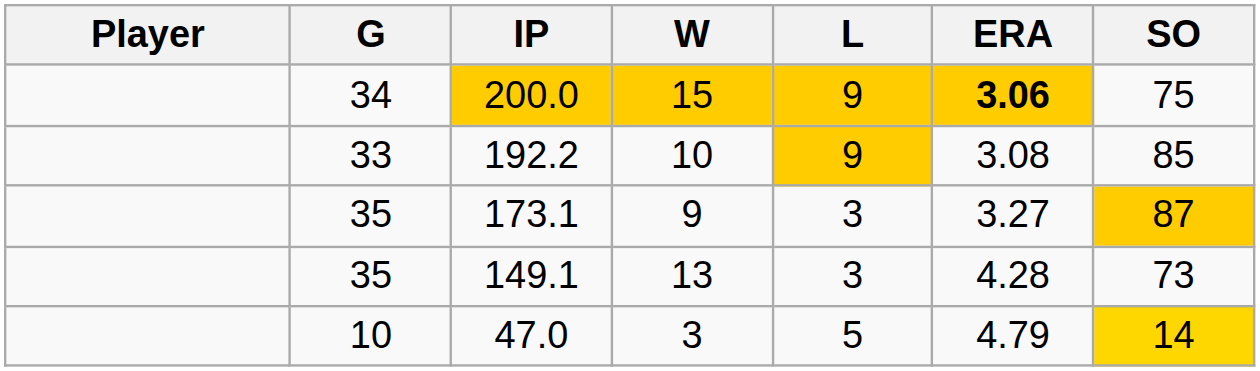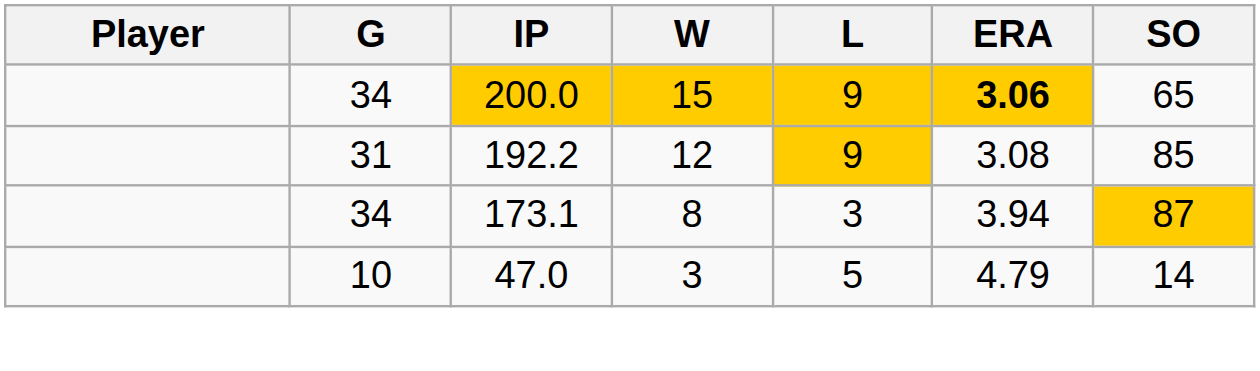(1174, 94) 75 -> (1174, 94) 65
(371, 154) 33 -> (371, 154) 31
(692, 154) 10 -> (692, 154) 12
(371, 214) 35 -> (371, 214) 34
(692, 214) 9 -> (692, 214) 8
(1013, 214) 3.27 -> (1013, 214) 3.94
- row: (531, 275)
(1174, 335) gold background -> (1174, 275) no background
